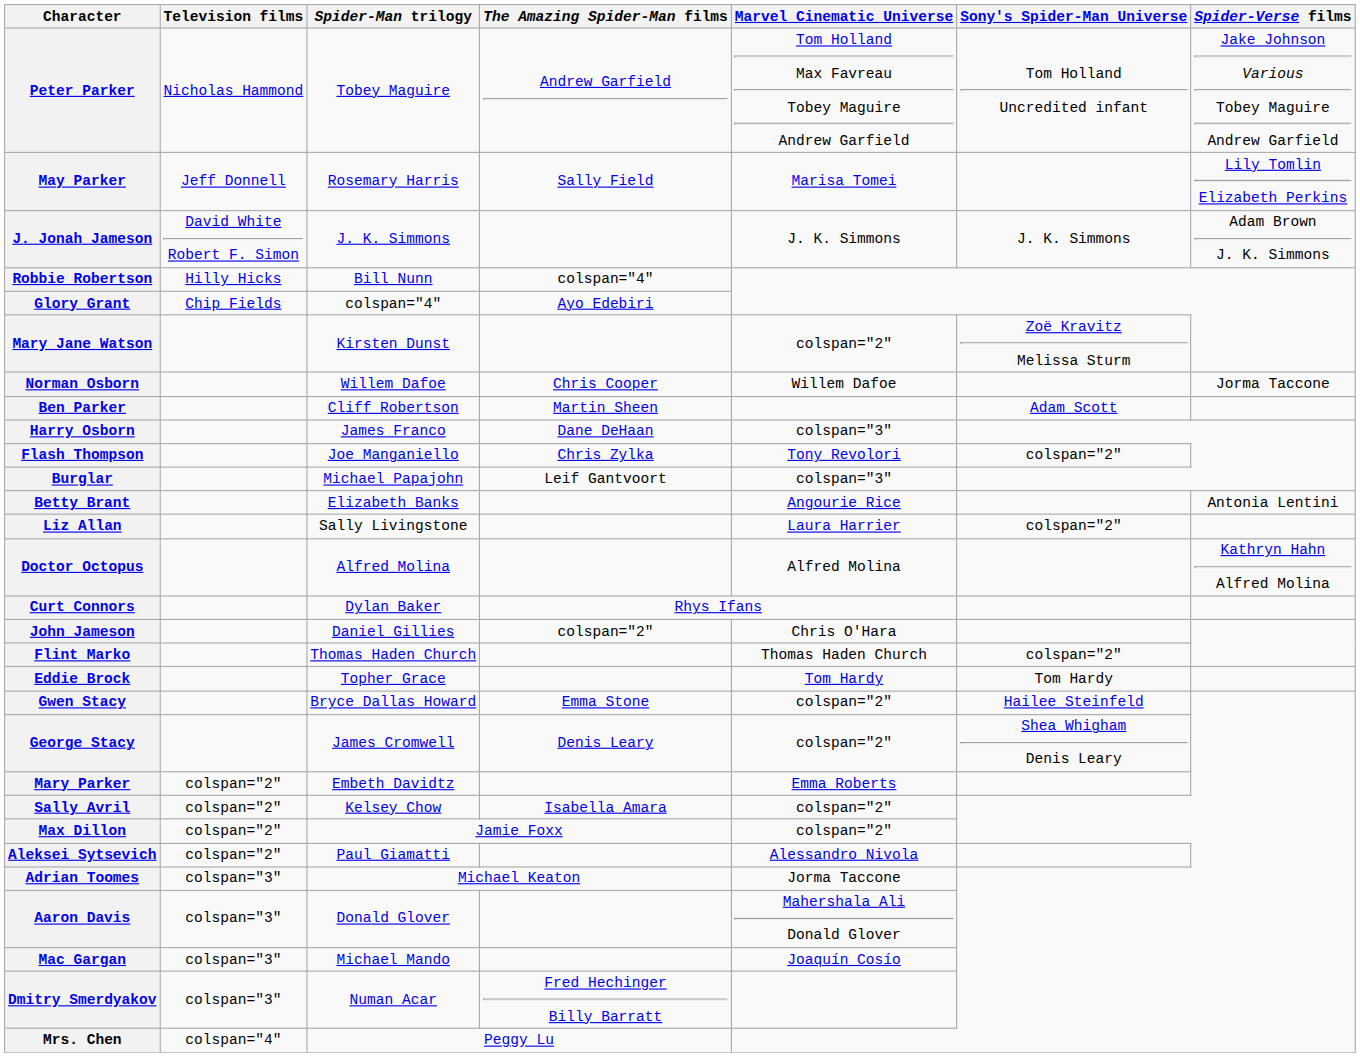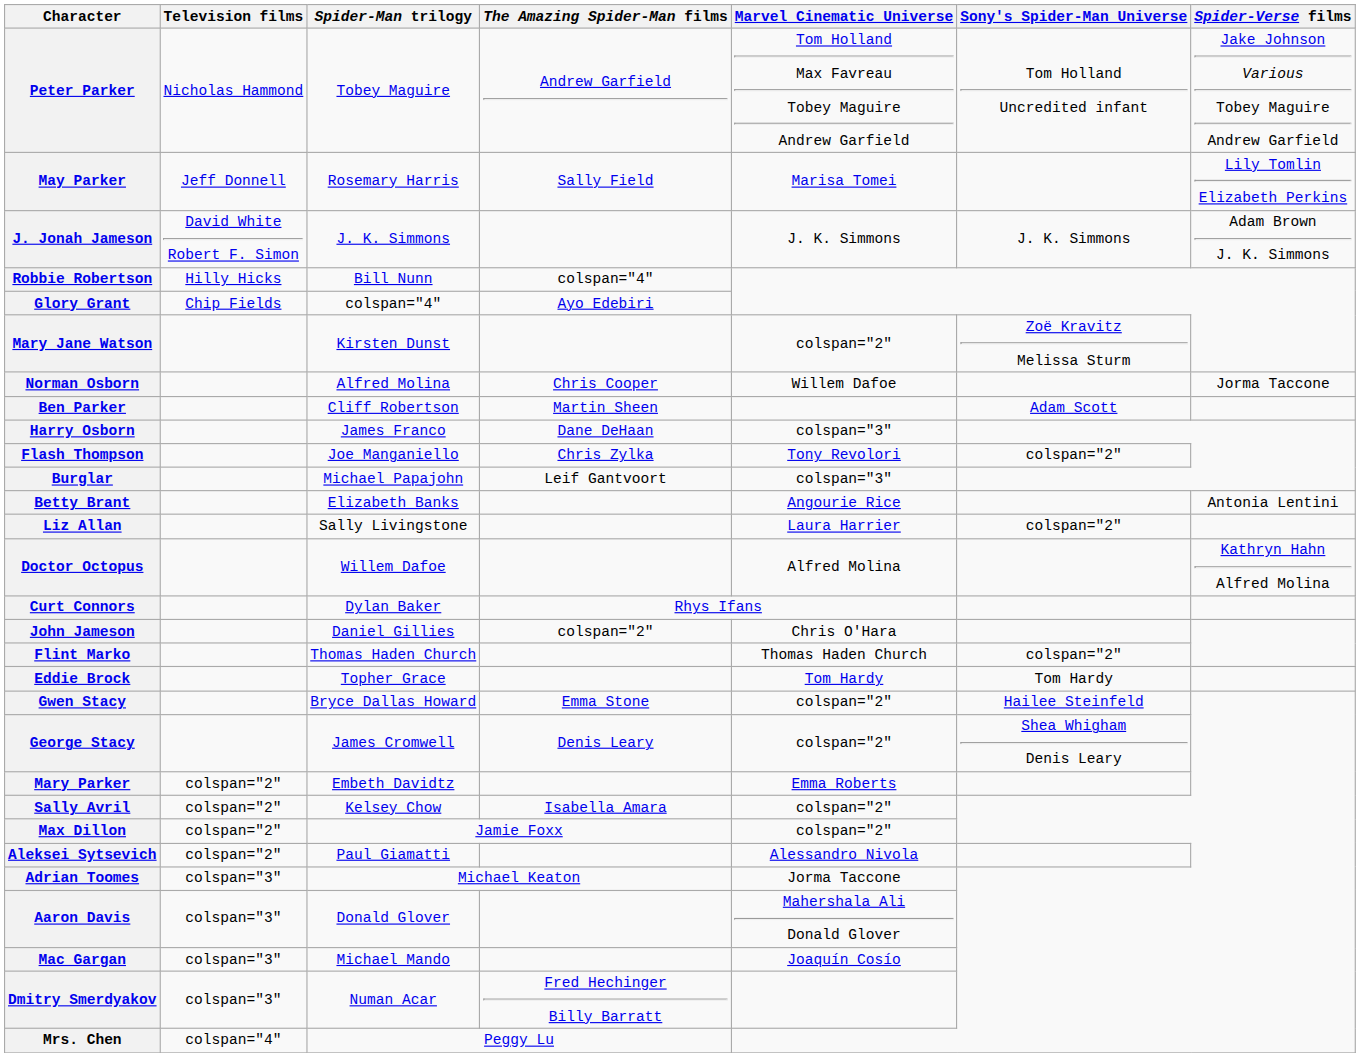(393, 384) Willem Dafoe -> (393, 384) Alfred Molina
(393, 567) Alfred Molina -> (393, 567) Willem Dafoe
